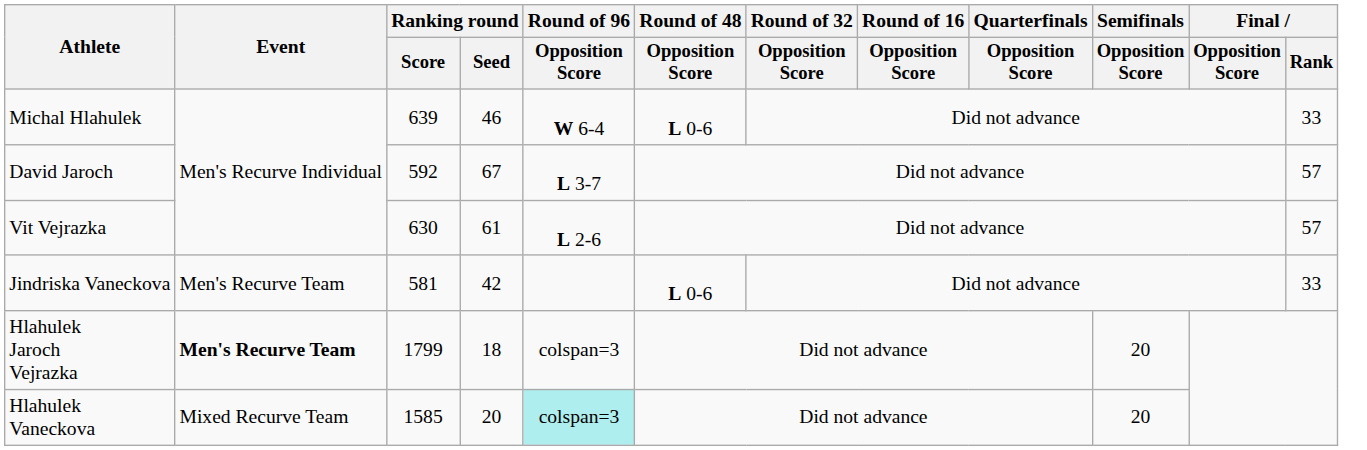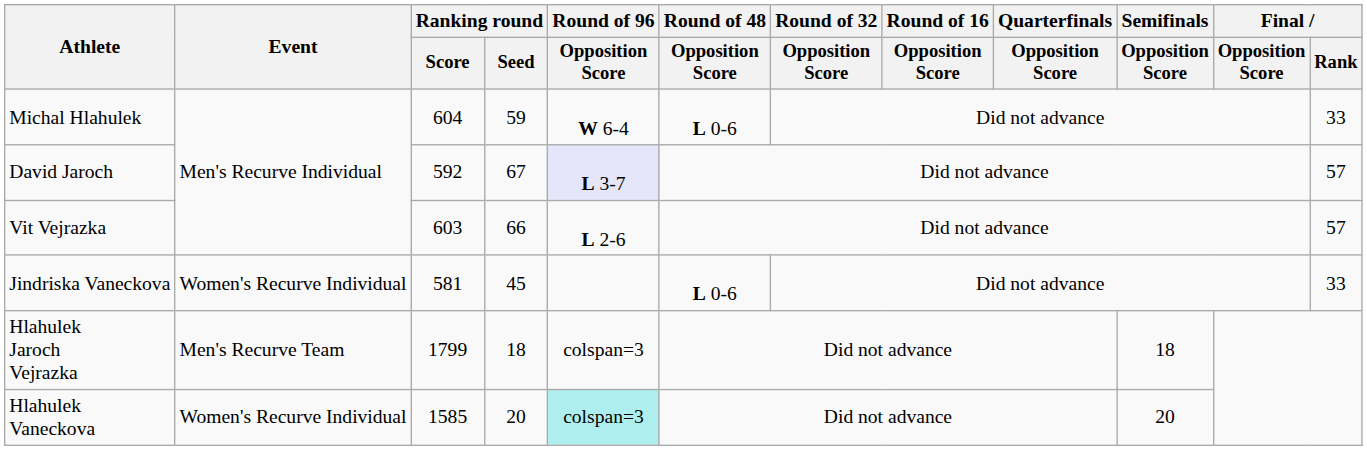(423, 117) 639 -> (448, 117) 604
(491, 117) 46 -> (516, 117) 59
(579, 184) no background -> (603, 184) lavender background
(423, 228) 630 -> (448, 228) 603
(491, 228) 61 -> (516, 228) 66
(262, 283) Men's Recurve Team -> (293, 283) Women's Recurve Individual
(491, 283) 42 -> (516, 283) 45
(268, 350) bold -> (262, 350) normal
(1141, 350) 20 -> (1165, 350) 18
(264, 417) Mixed Recurve Team -> (293, 417) Women's Recurve Individual
